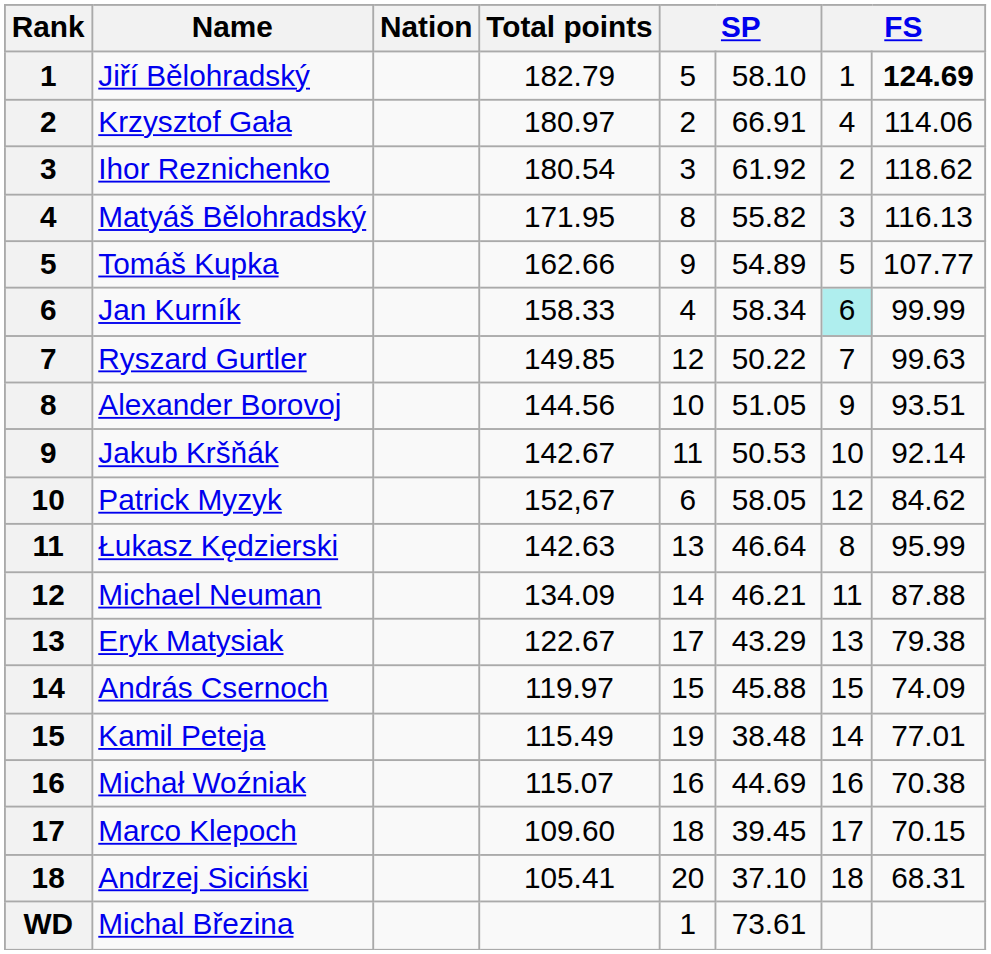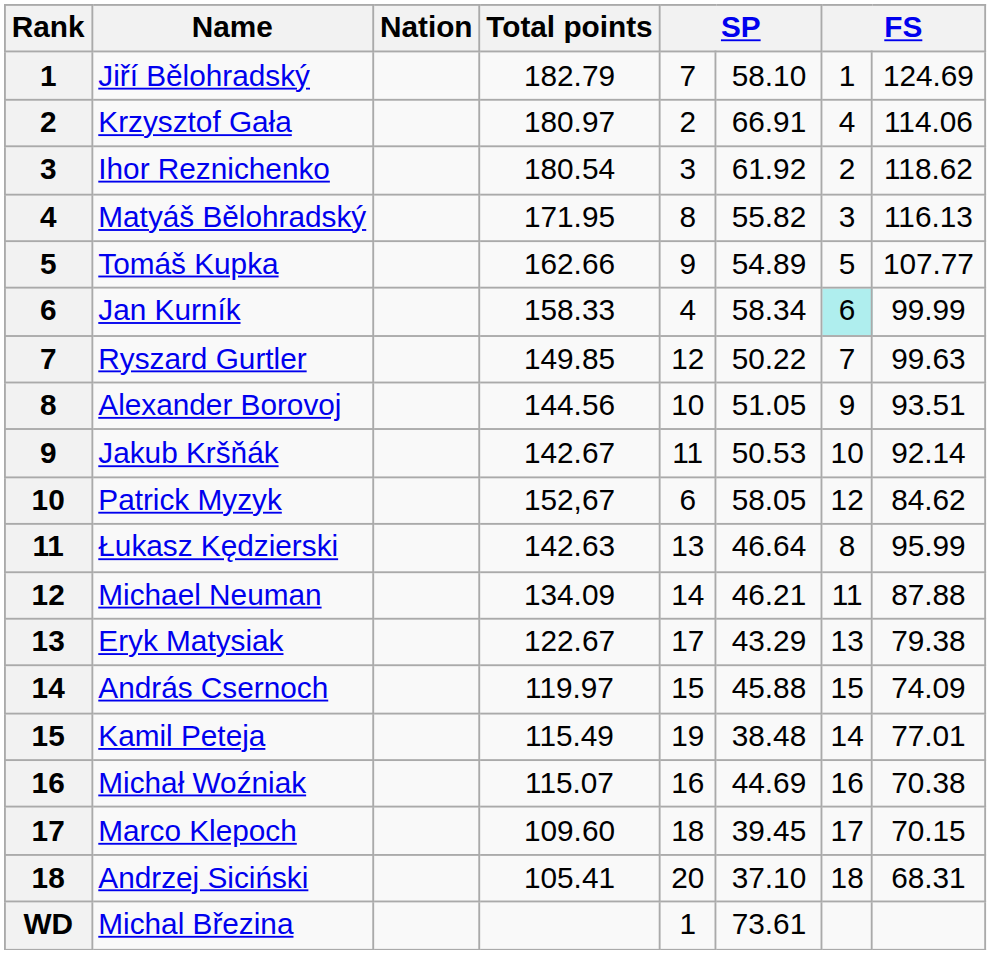(688, 75) 5 -> (688, 75) 7
(928, 75) bold -> (928, 75) normal
